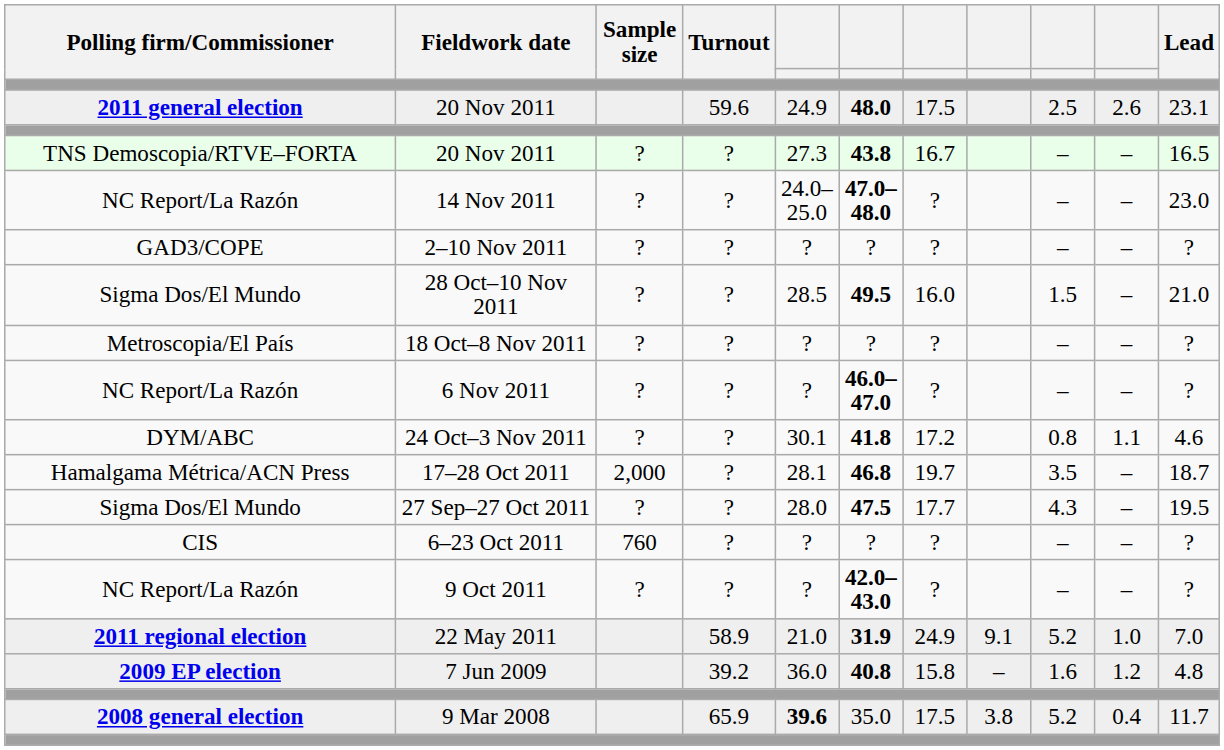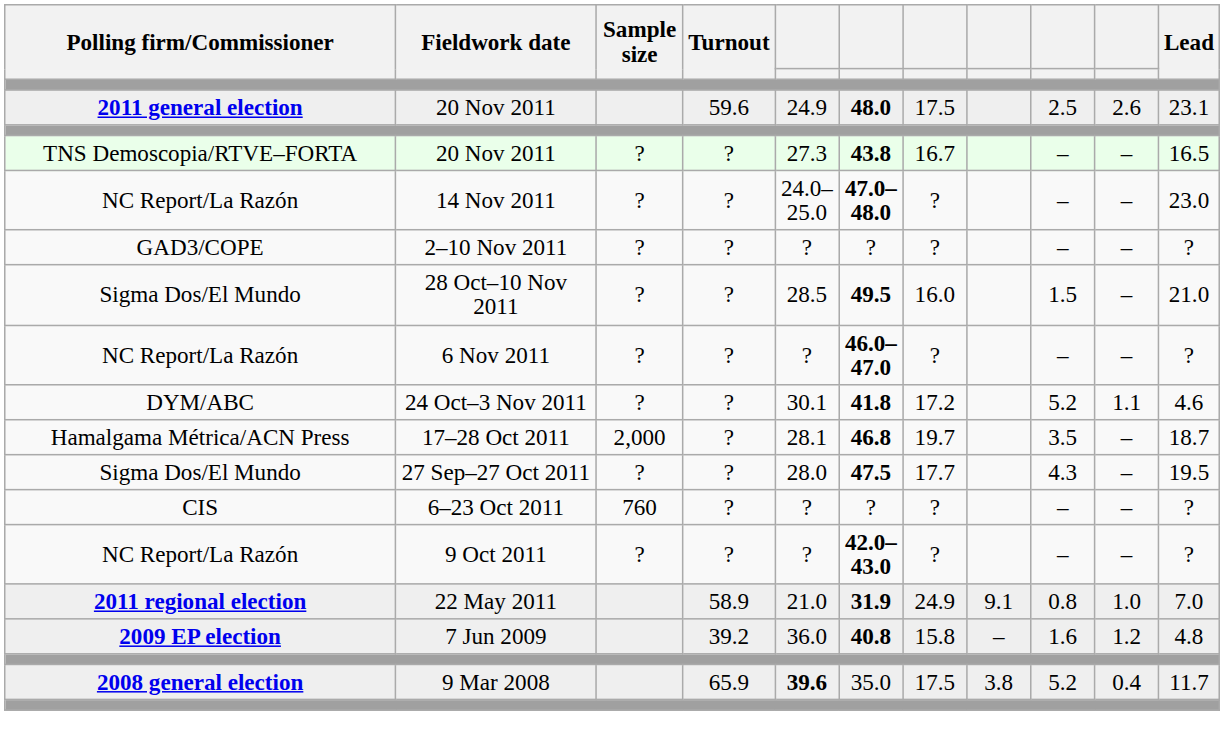- row: (200, 342)
(1063, 436) 0.8 -> (1063, 401) 5.2
(1063, 636) 5.2 -> (1063, 601) 0.8
